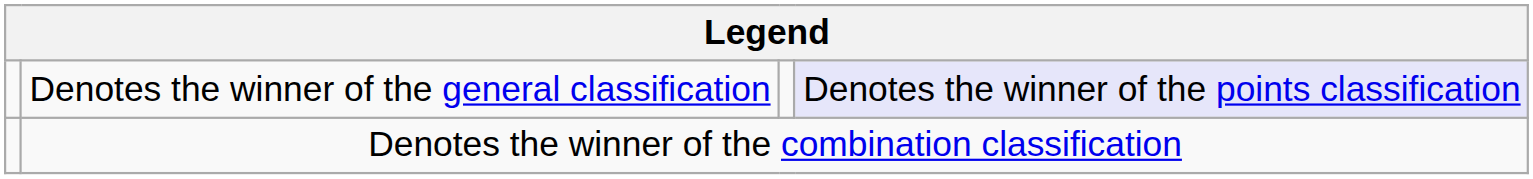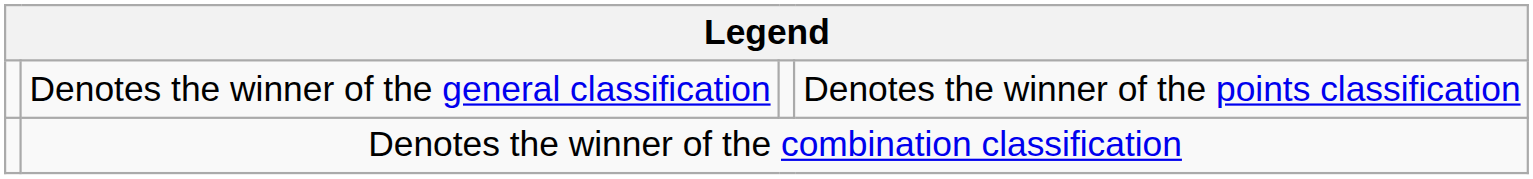(1162, 88) lavender background -> (1162, 88) no background
